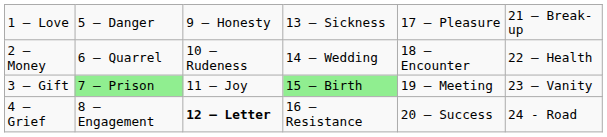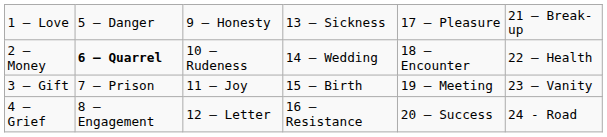(120, 58) normal -> (120, 58) bold
(116, 86) lightgreen background -> (116, 86) no background
(324, 86) lightgreen background -> (324, 86) no background
(228, 114) bold -> (228, 114) normal
